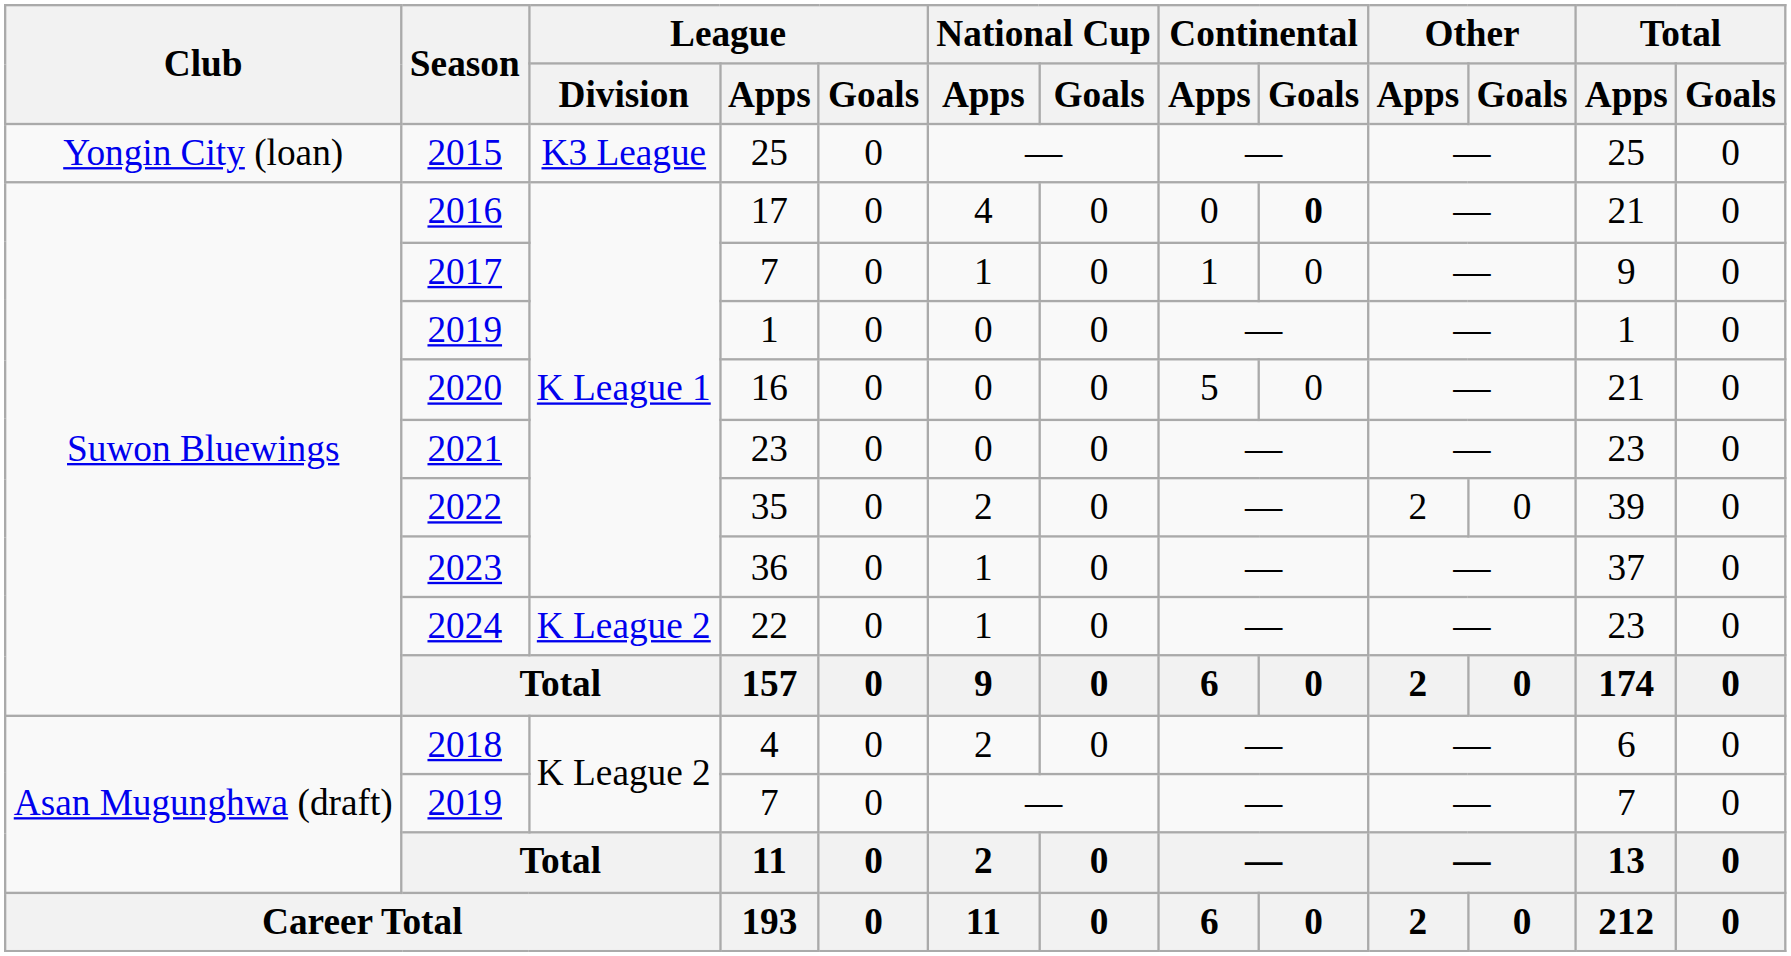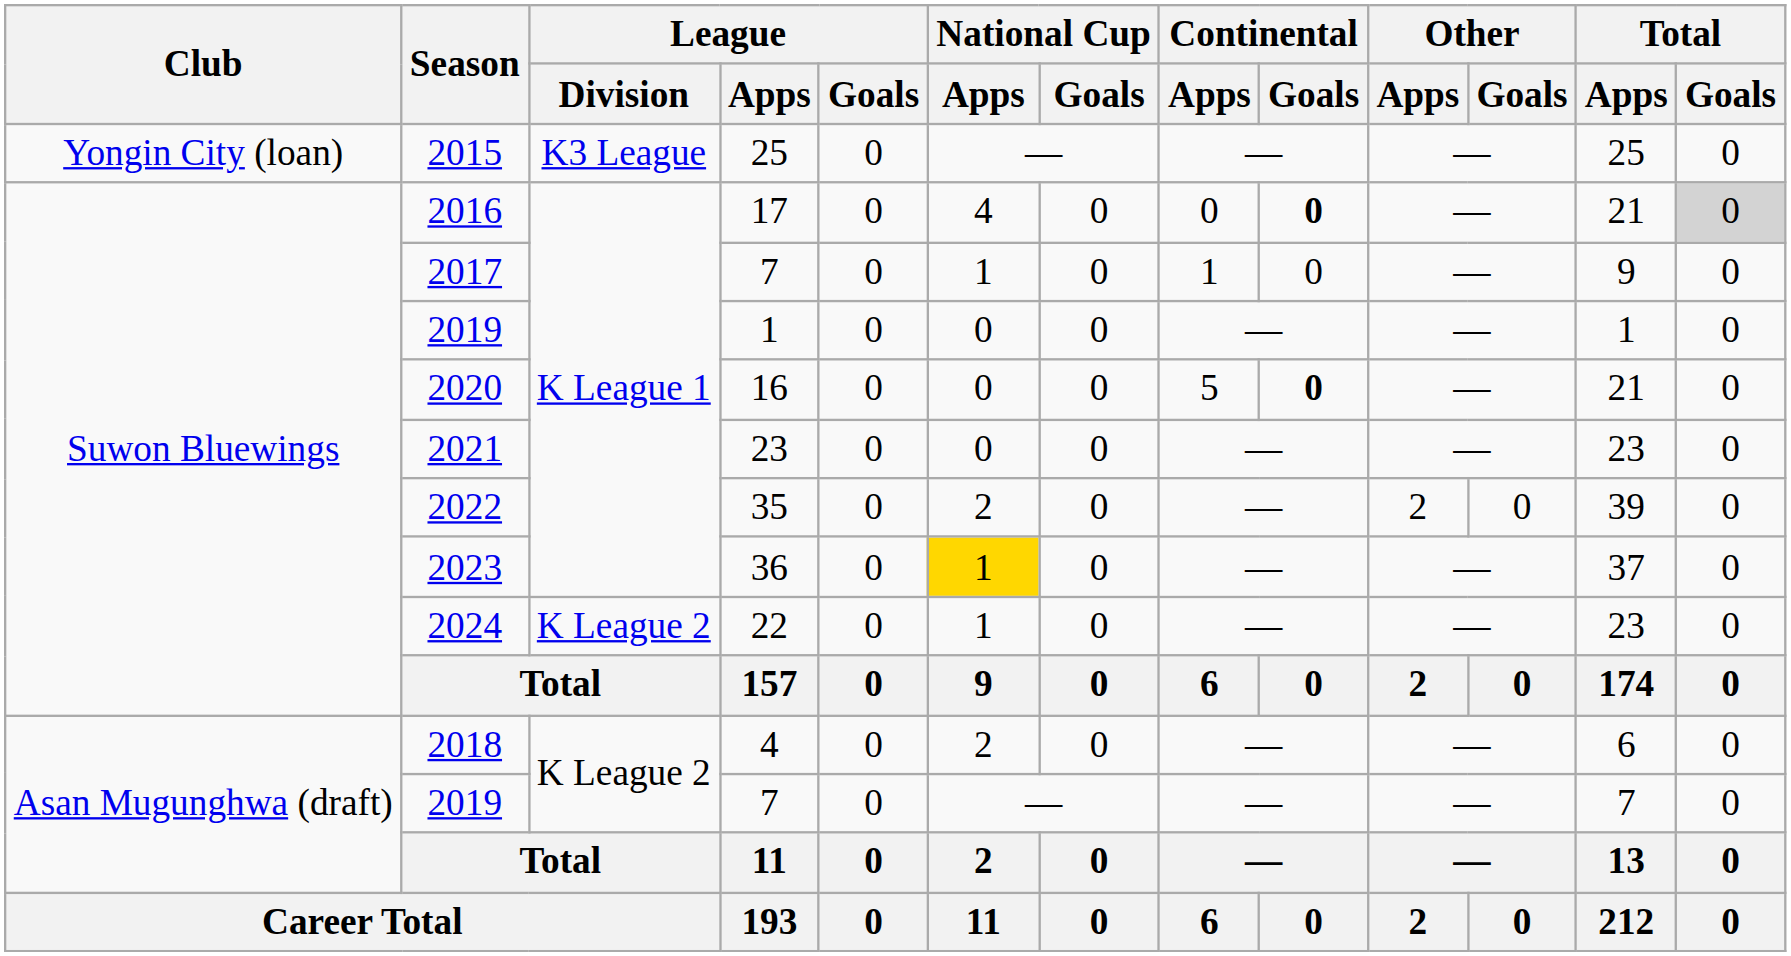(1730, 211) no background -> (1730, 211) lightgrey background
(1314, 388) normal -> (1314, 388) bold
(983, 566) no background -> (983, 566) gold background
